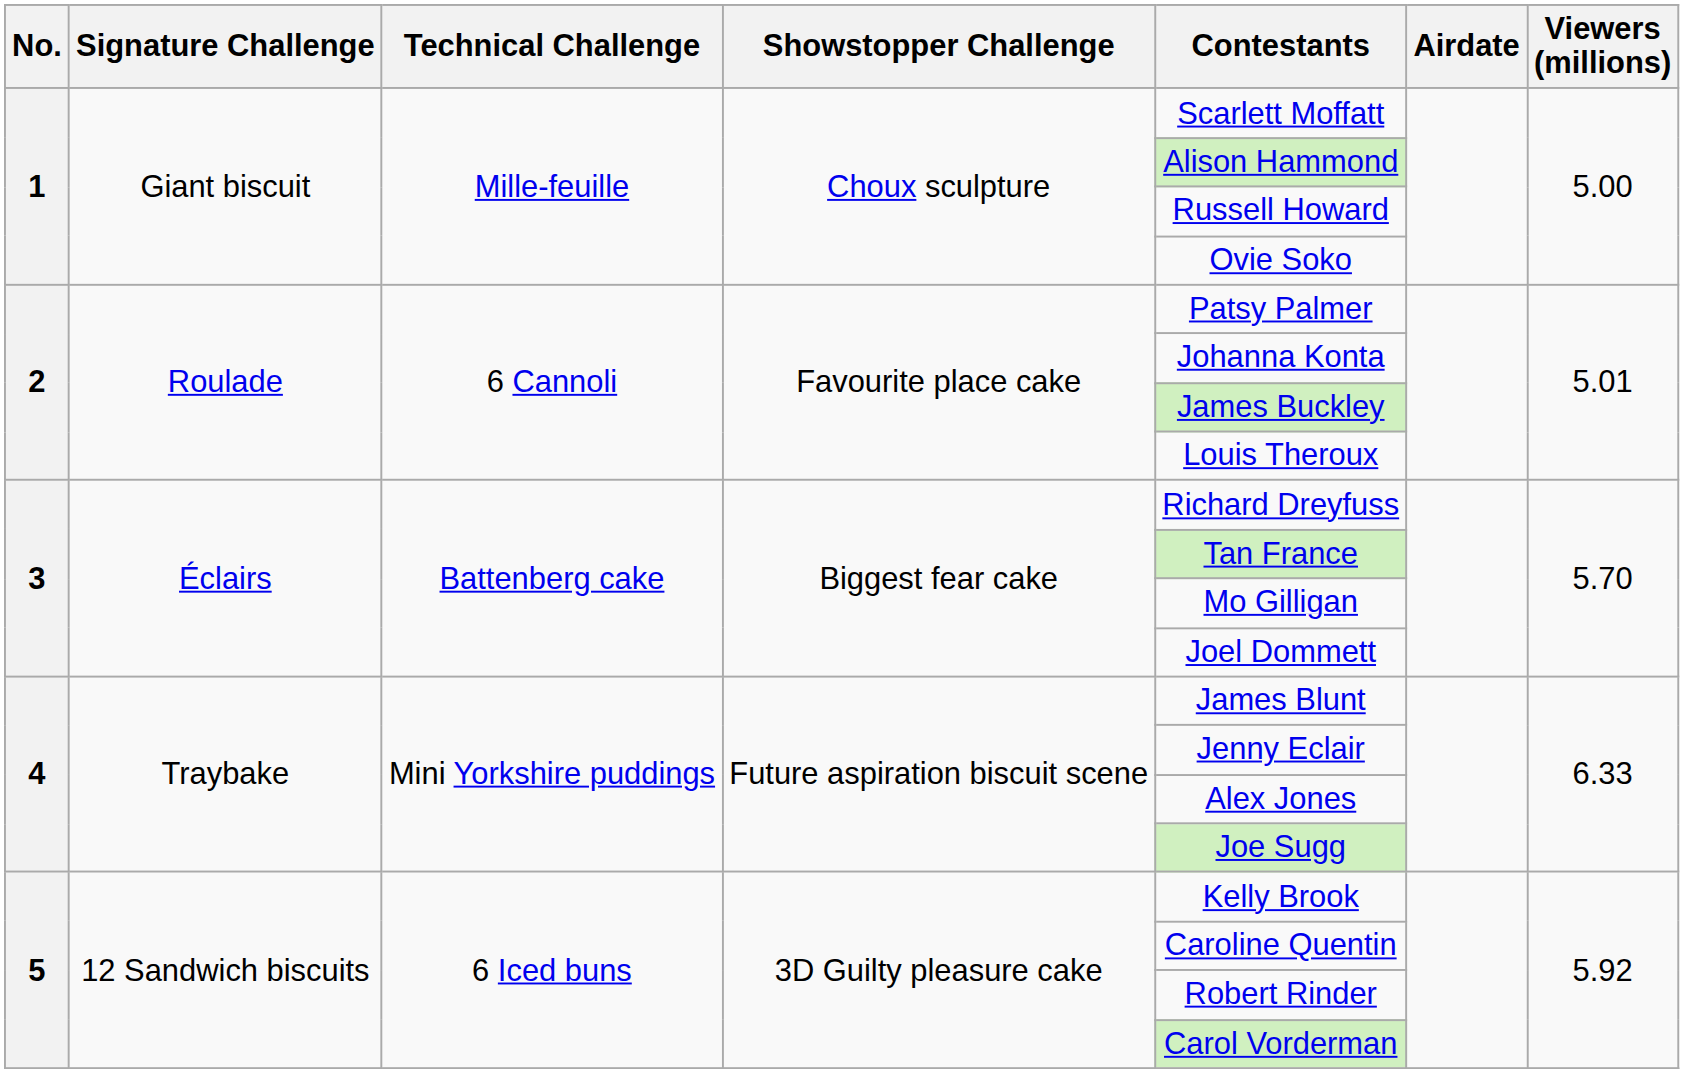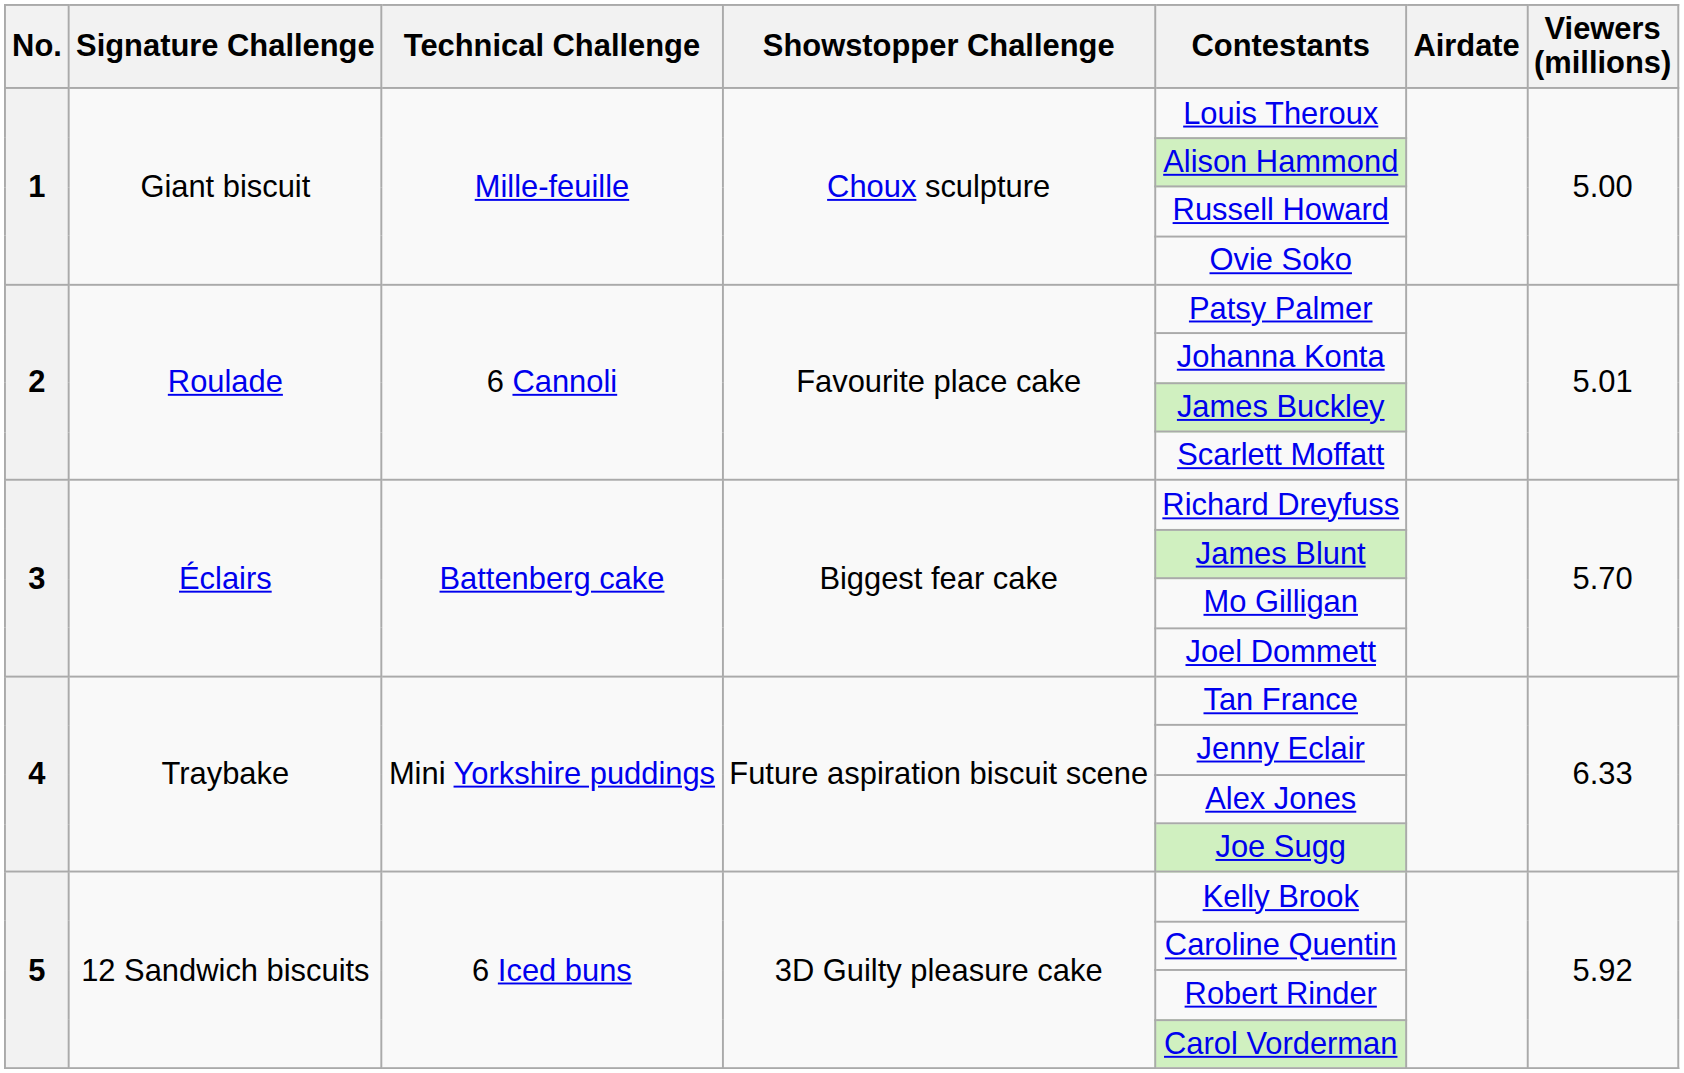(1281, 112) Scarlett Moffatt -> (1281, 112) Louis Theroux
(1281, 455) Louis Theroux -> (1281, 455) Scarlett Moffatt
(1281, 553) Tan France -> (1281, 553) James Blunt
(1281, 700) James Blunt -> (1281, 700) Tan France
